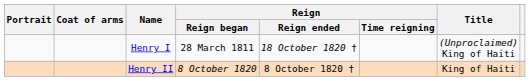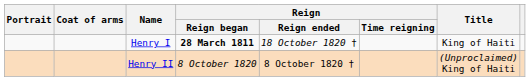(217, 48) normal -> (217, 42) bold
(479, 48) (Unproclaimed) King of Haiti -> (479, 42) King of Haiti
(479, 69) King of Haiti -> (479, 63) (Unproclaimed) King of Haiti
